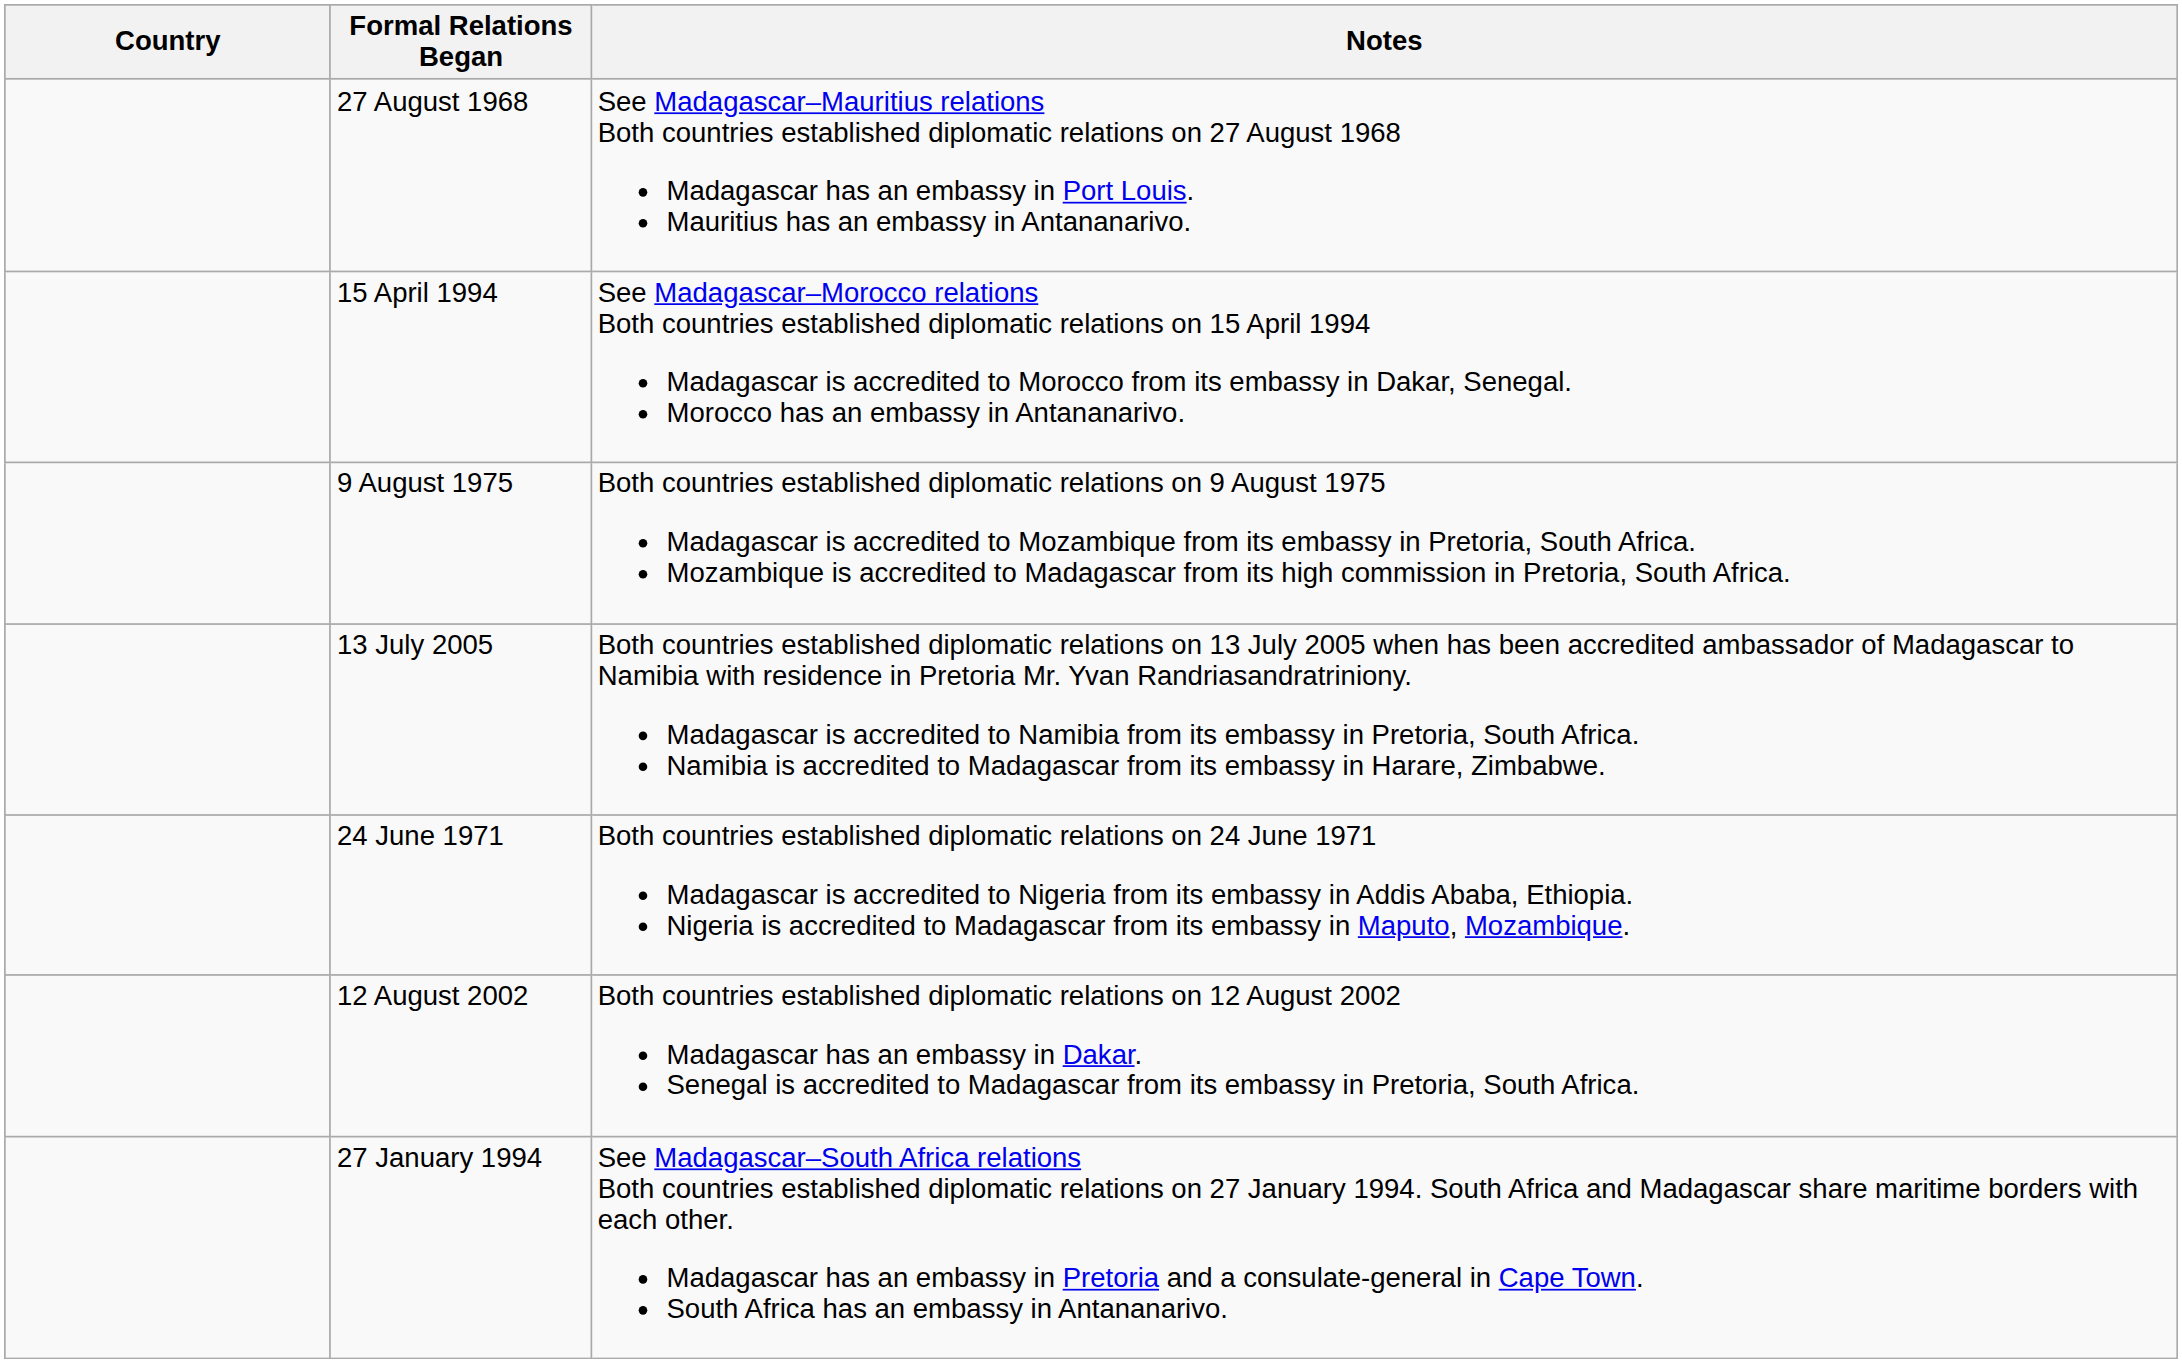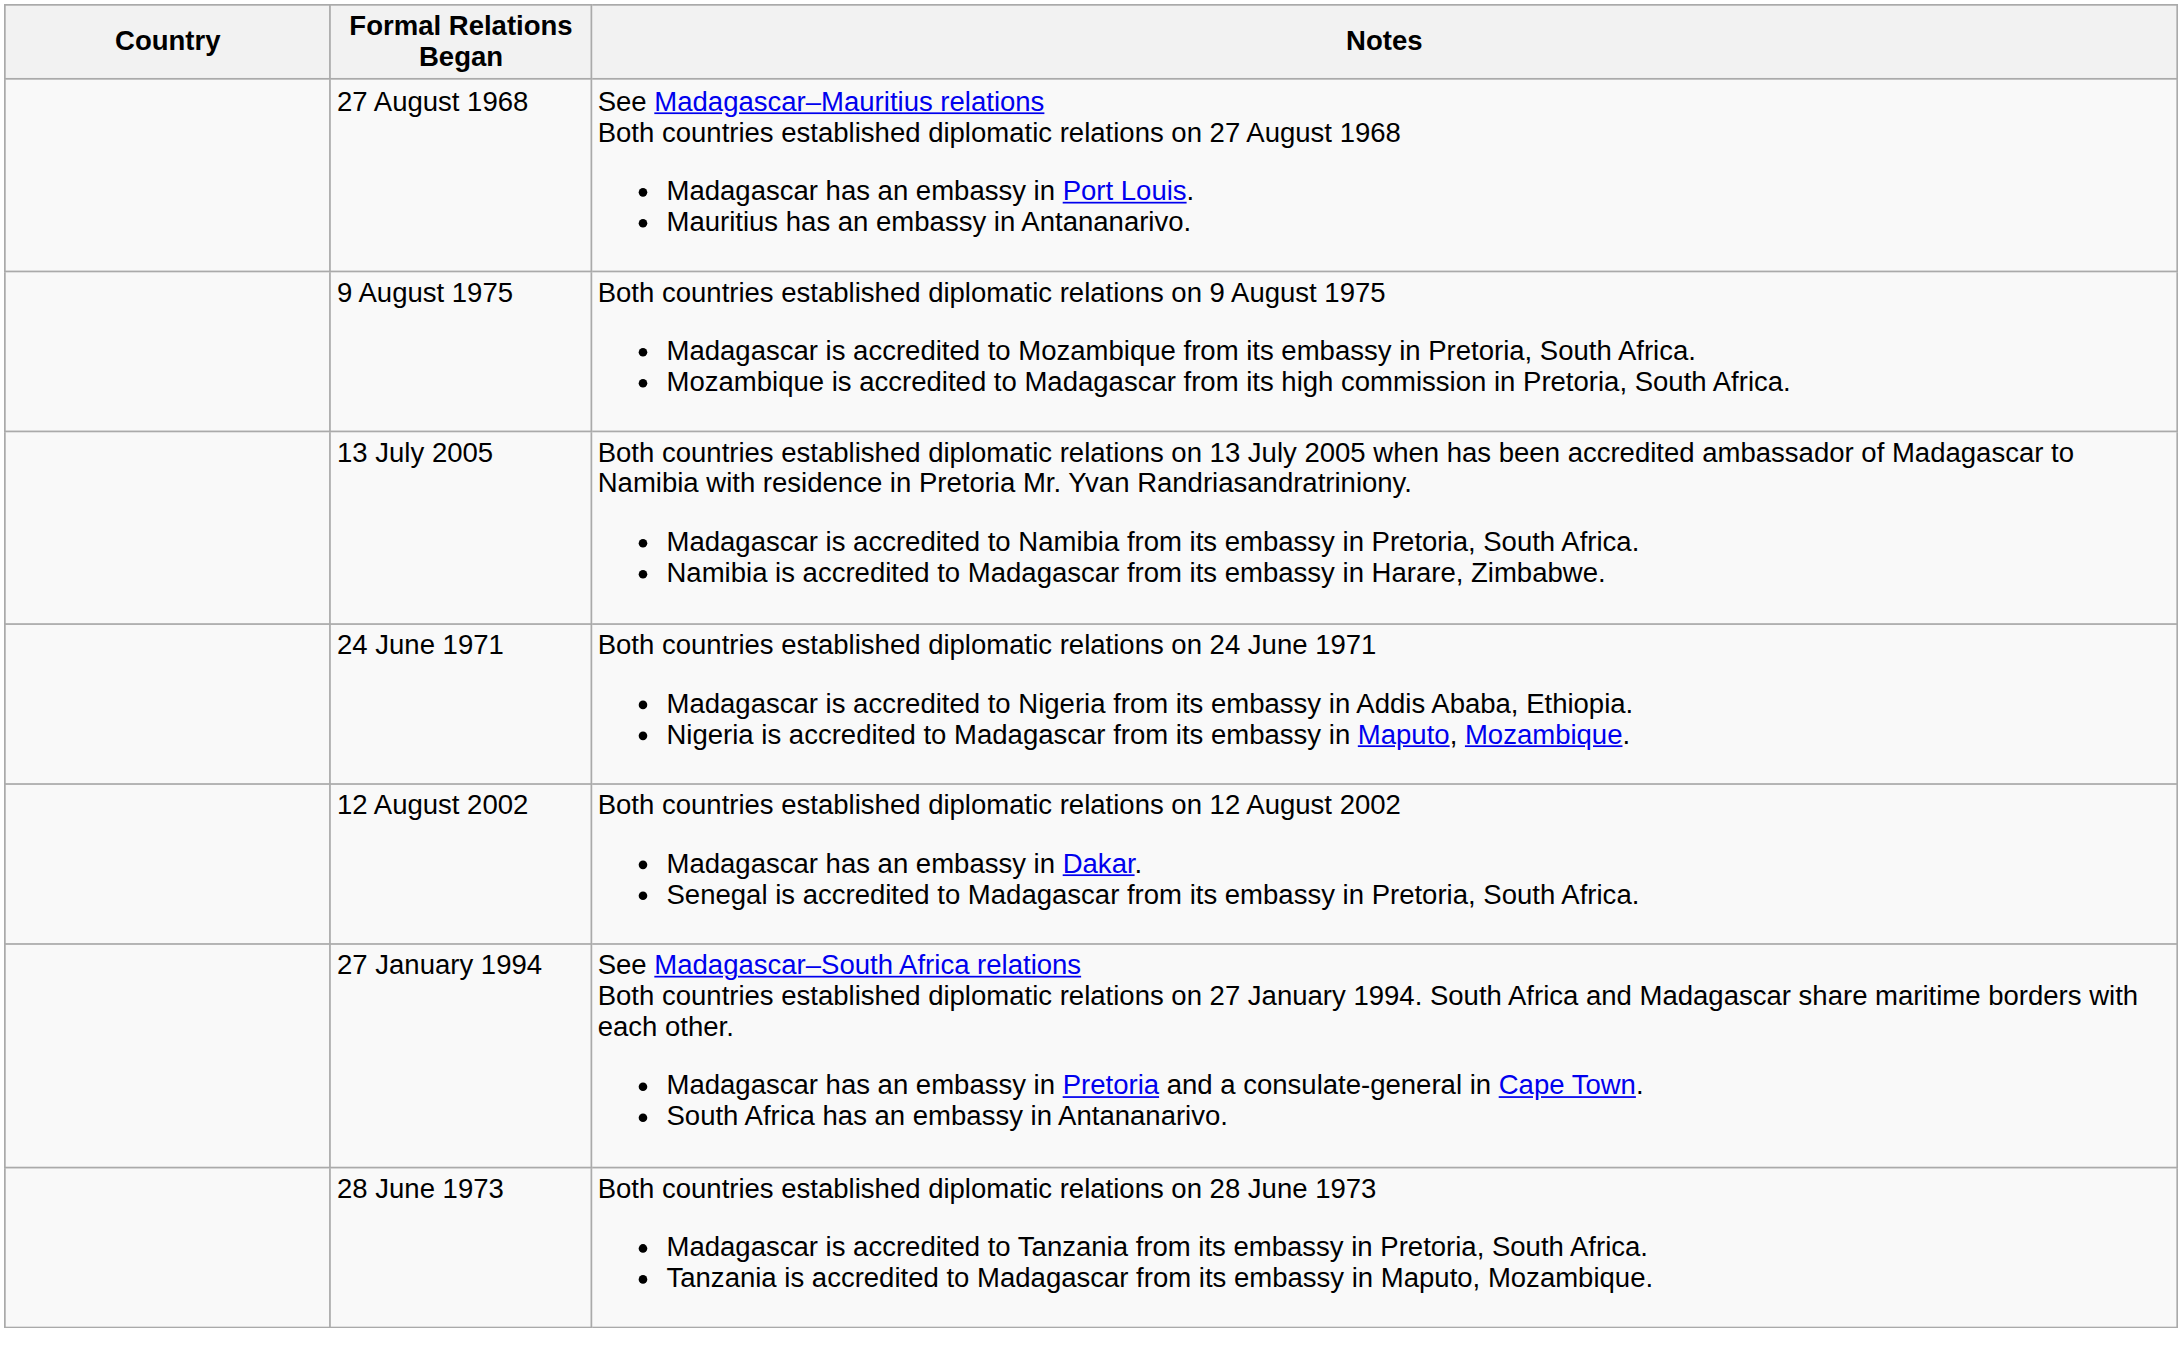- row: (417, 292)
+ row: (420, 1188)
